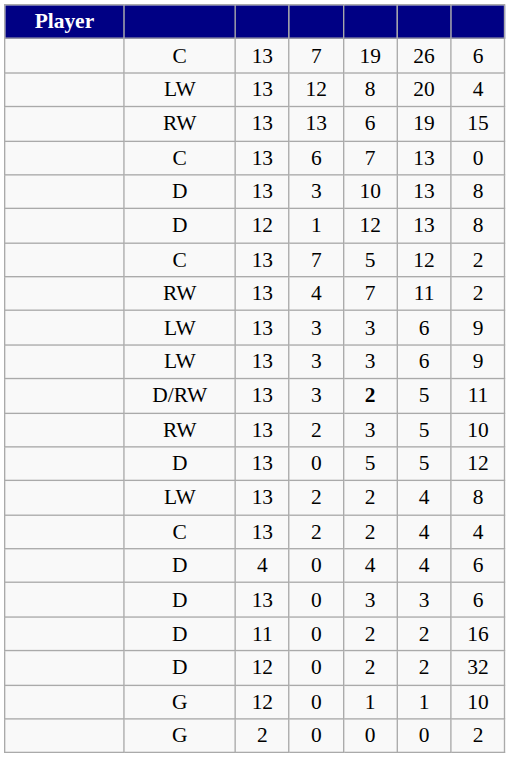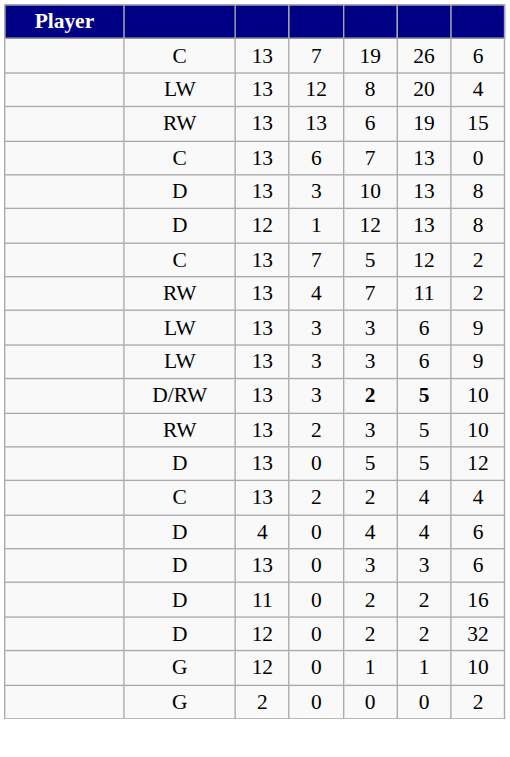(424, 395) normal -> (424, 395) bold
(478, 395) 11 -> (478, 395) 10
- row: (180, 497)
